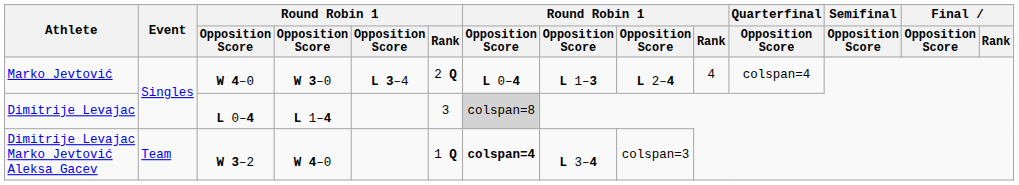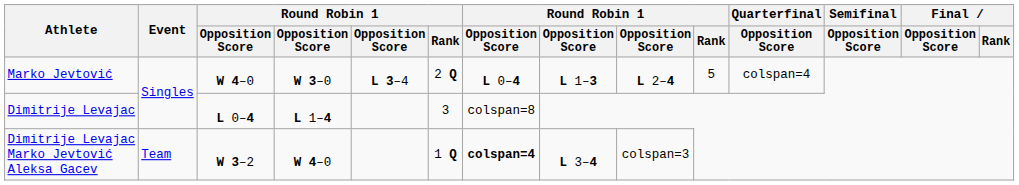(711, 75) 4 -> (711, 75) 5
(501, 111) lightgrey background -> (501, 111) no background
